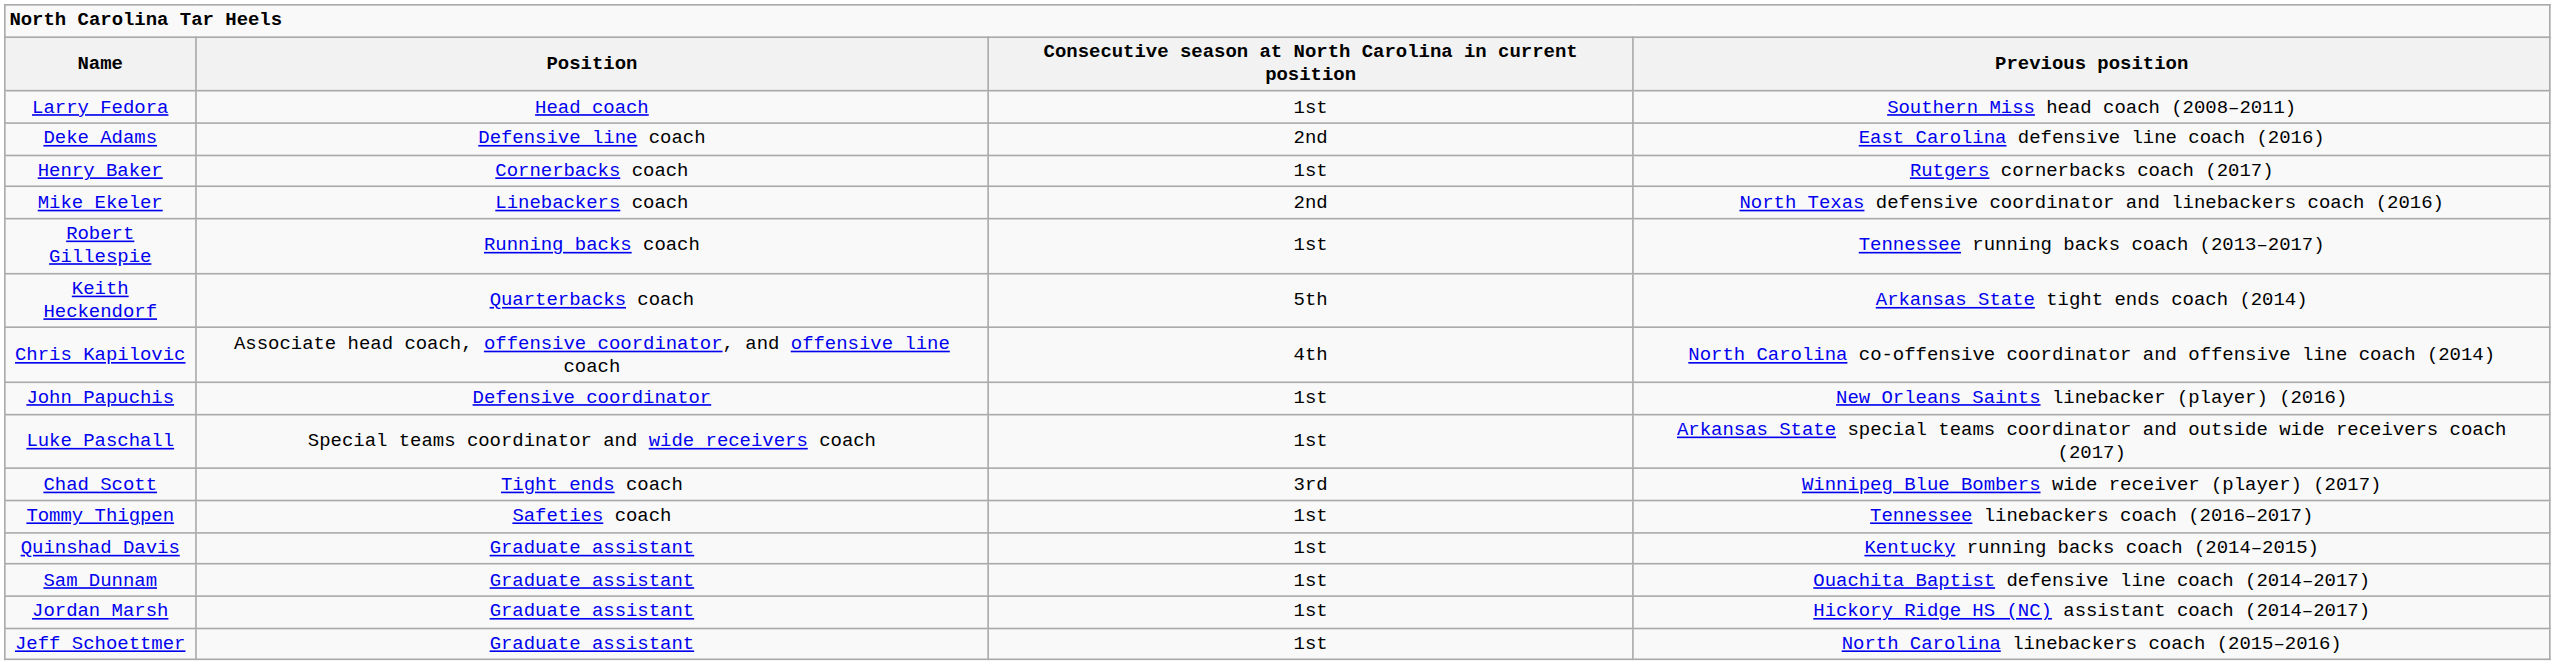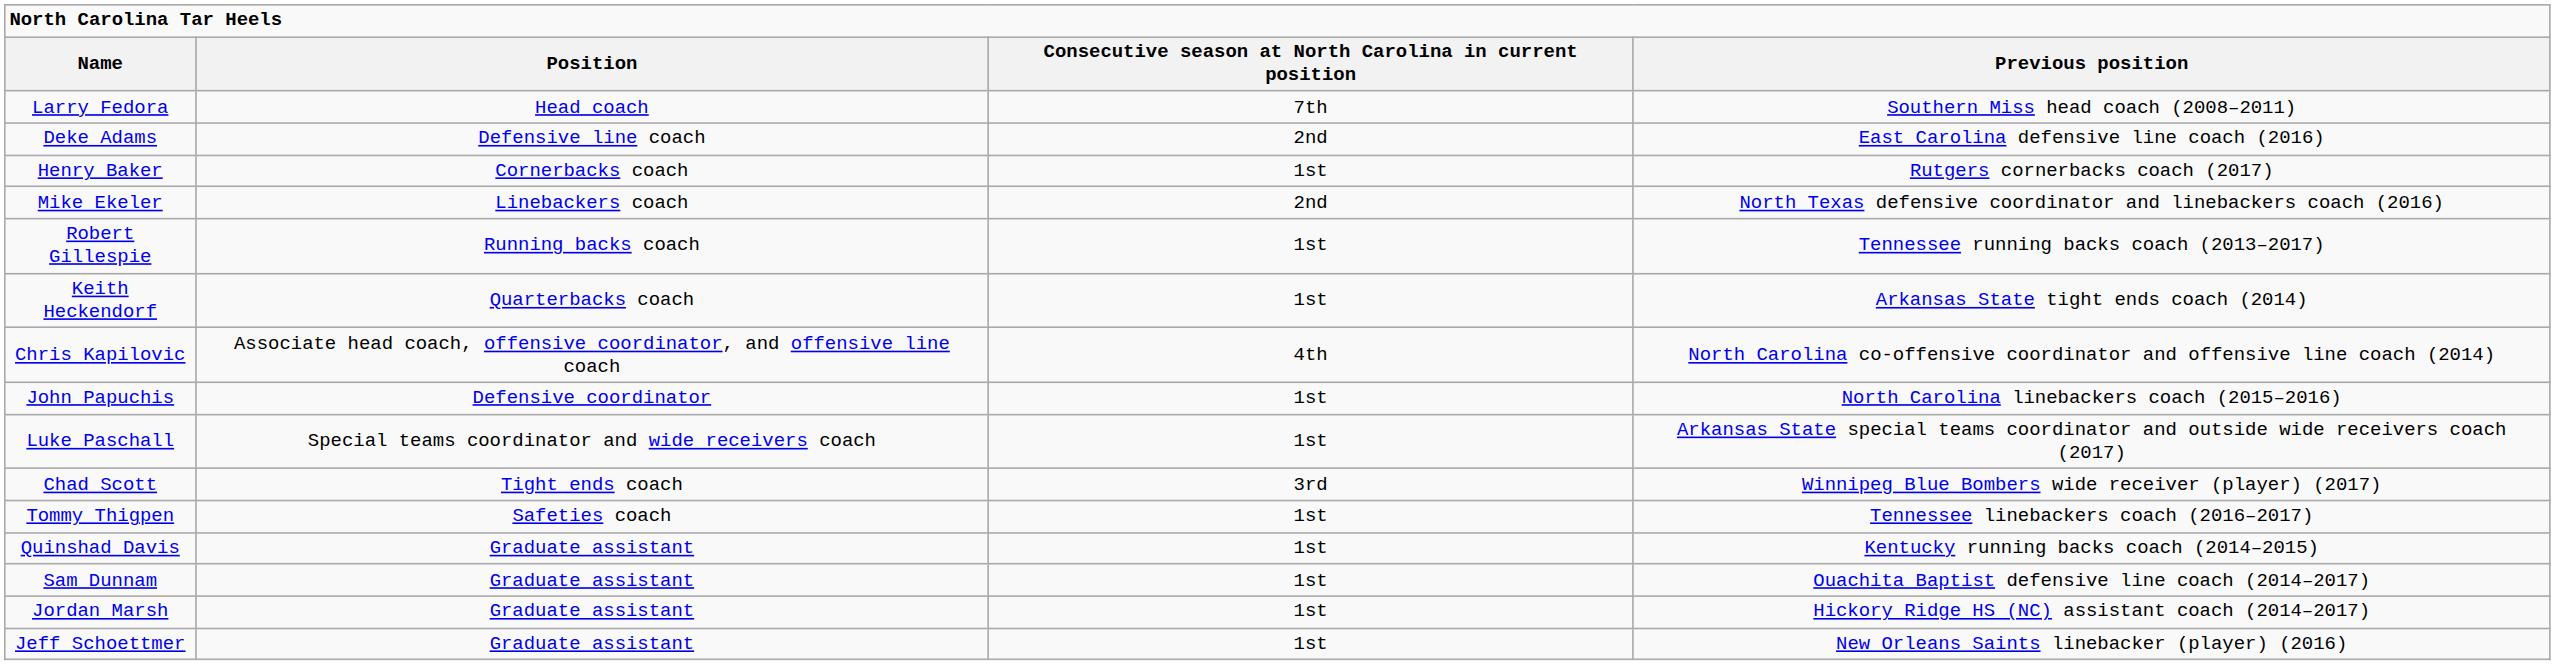(1311, 107) 1st -> (1311, 107) 7th
(1311, 300) 5th -> (1311, 300) 1st
(2092, 398) New Orleans Saints linebacker (player) (2016) -> (2092, 398) North Carolina linebackers coach (2015–2016)
(2092, 643) North Carolina linebackers coach (2015–2016) -> (2092, 643) New Orleans Saints linebacker (player) (2016)
